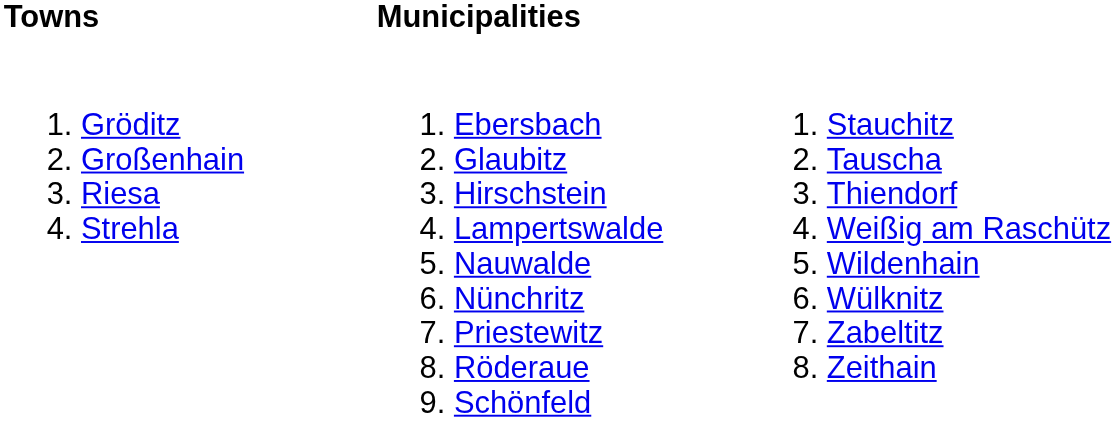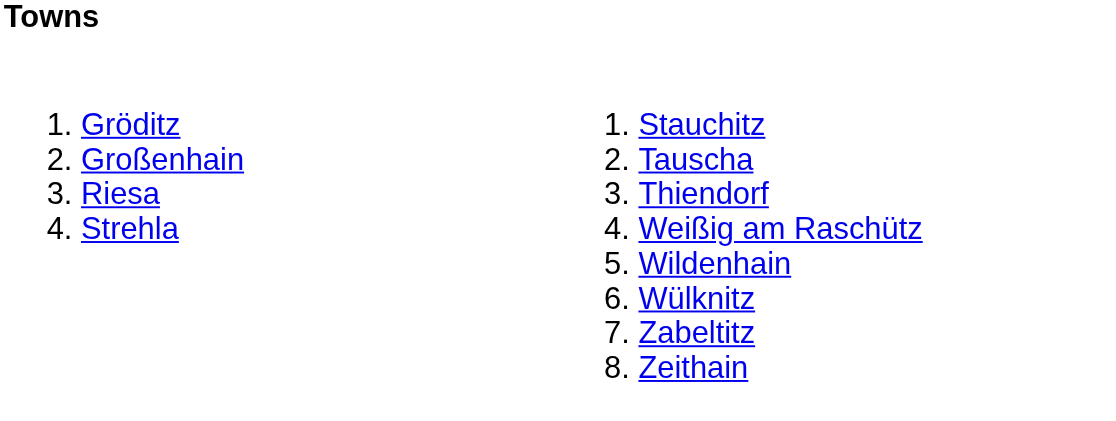- column: (479, 16)
